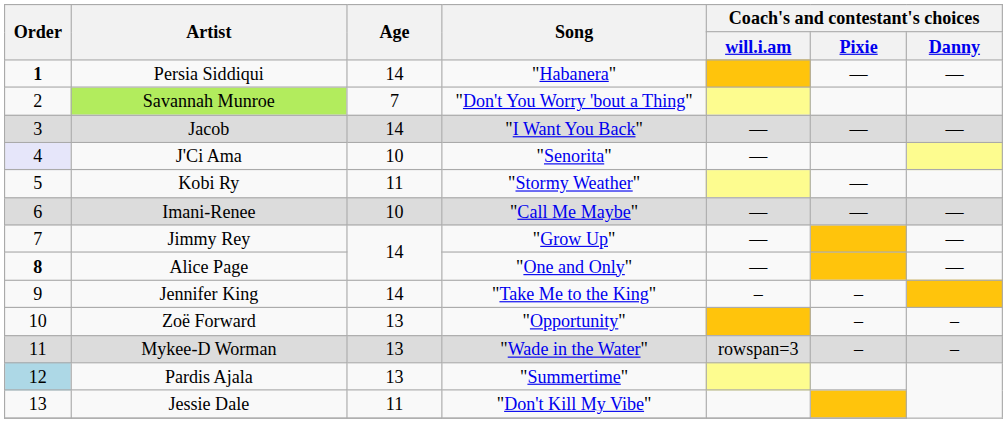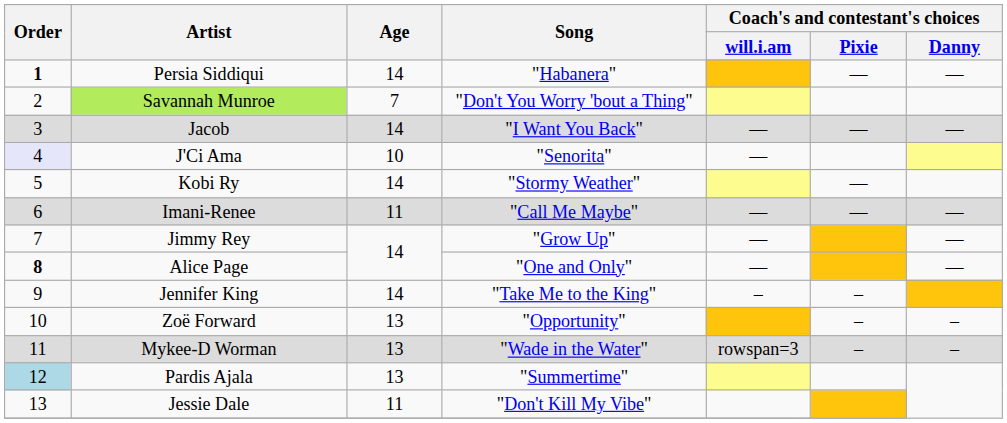(394, 184) 11 -> (394, 184) 14
(394, 211) 10 -> (394, 211) 11
